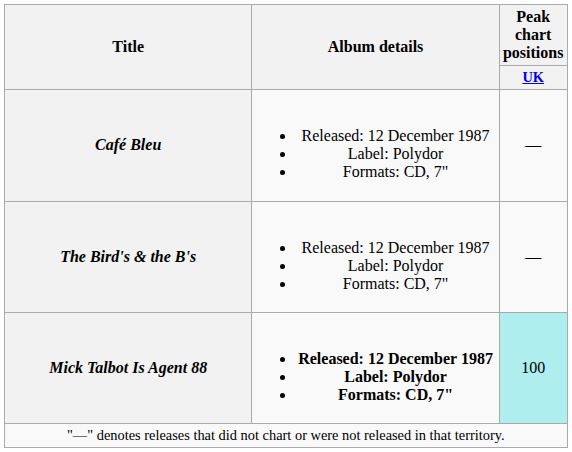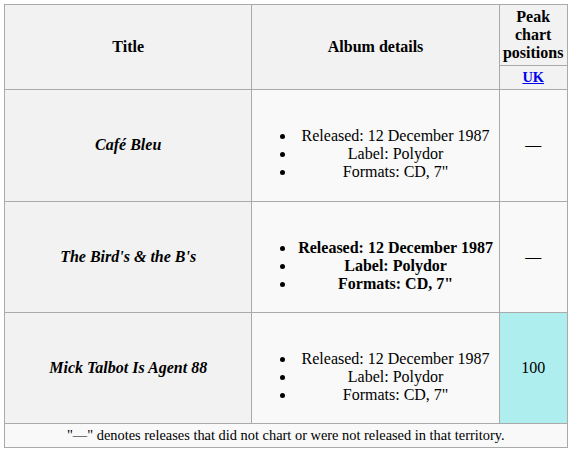(376, 266) normal -> (376, 266) bold
(376, 377) bold -> (376, 377) normal
